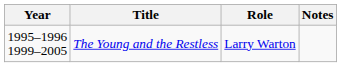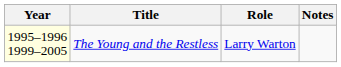(37, 43) no background -> (37, 43) lightyellow background
